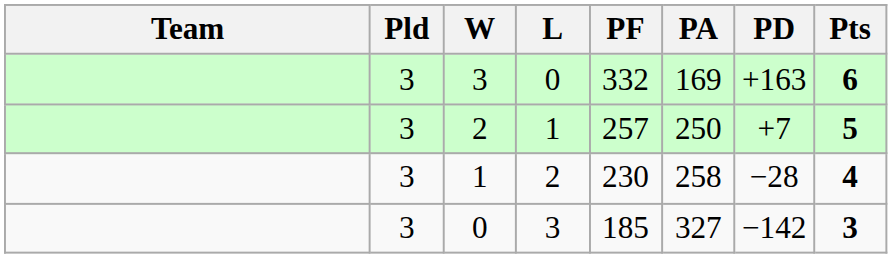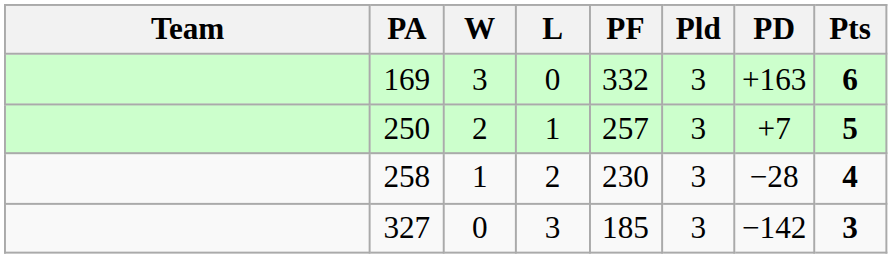columns swapped: (407, 29) <-> (698, 29)
